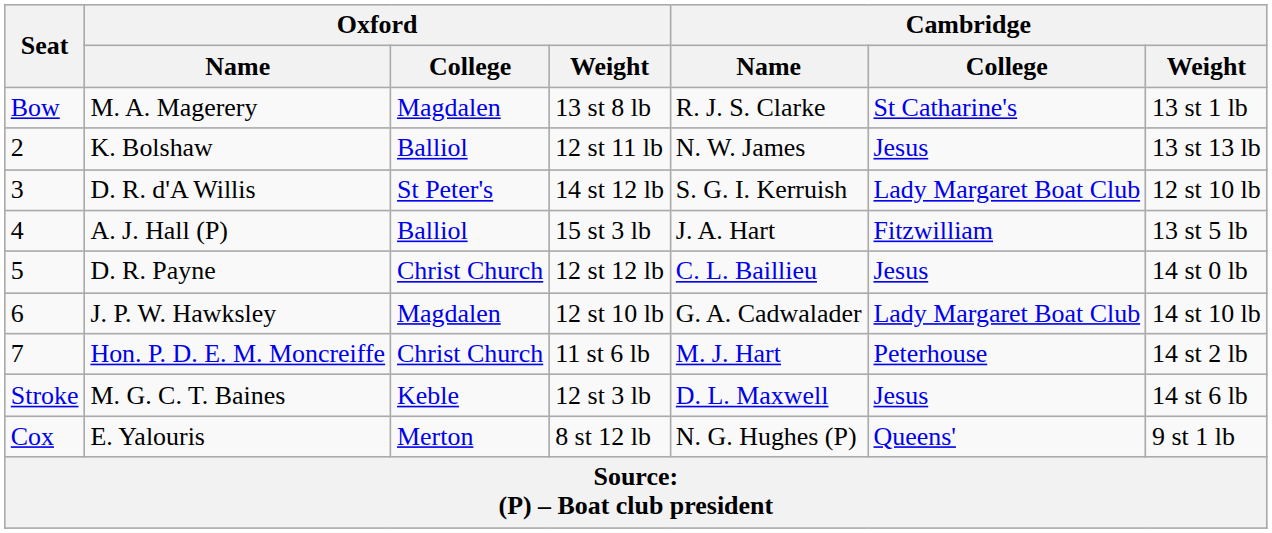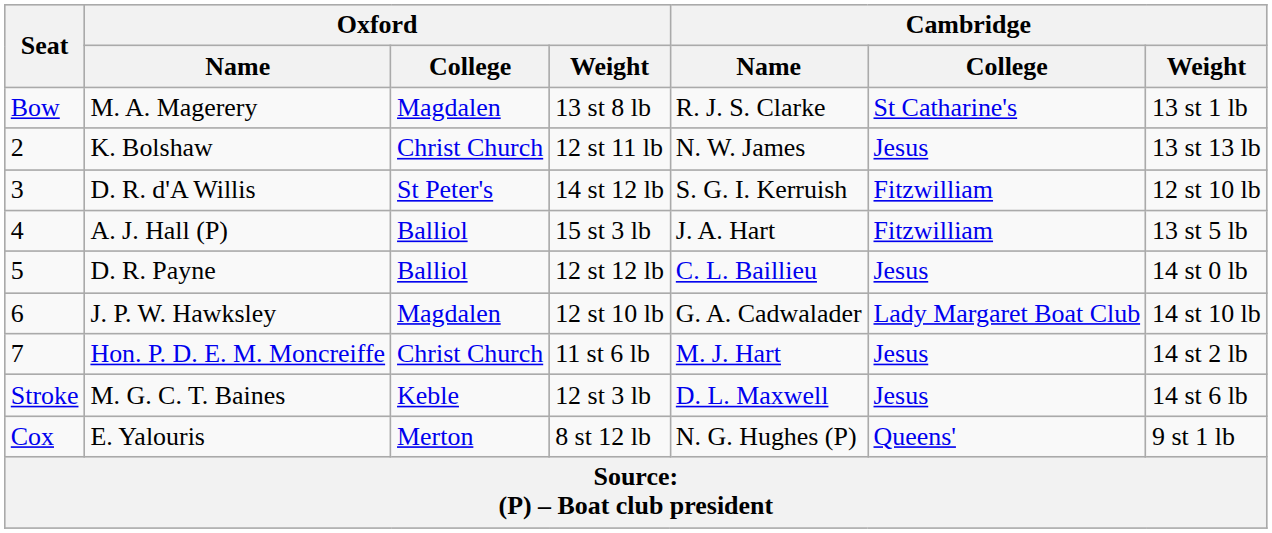(432, 148) Balliol -> (470, 148) Christ Church
(1007, 189) Lady Margaret Boat Club -> (933, 189) Fitzwilliam
(470, 271) Christ Church -> (432, 271) Balliol
(930, 353) Peterhouse -> (901, 353) Jesus
